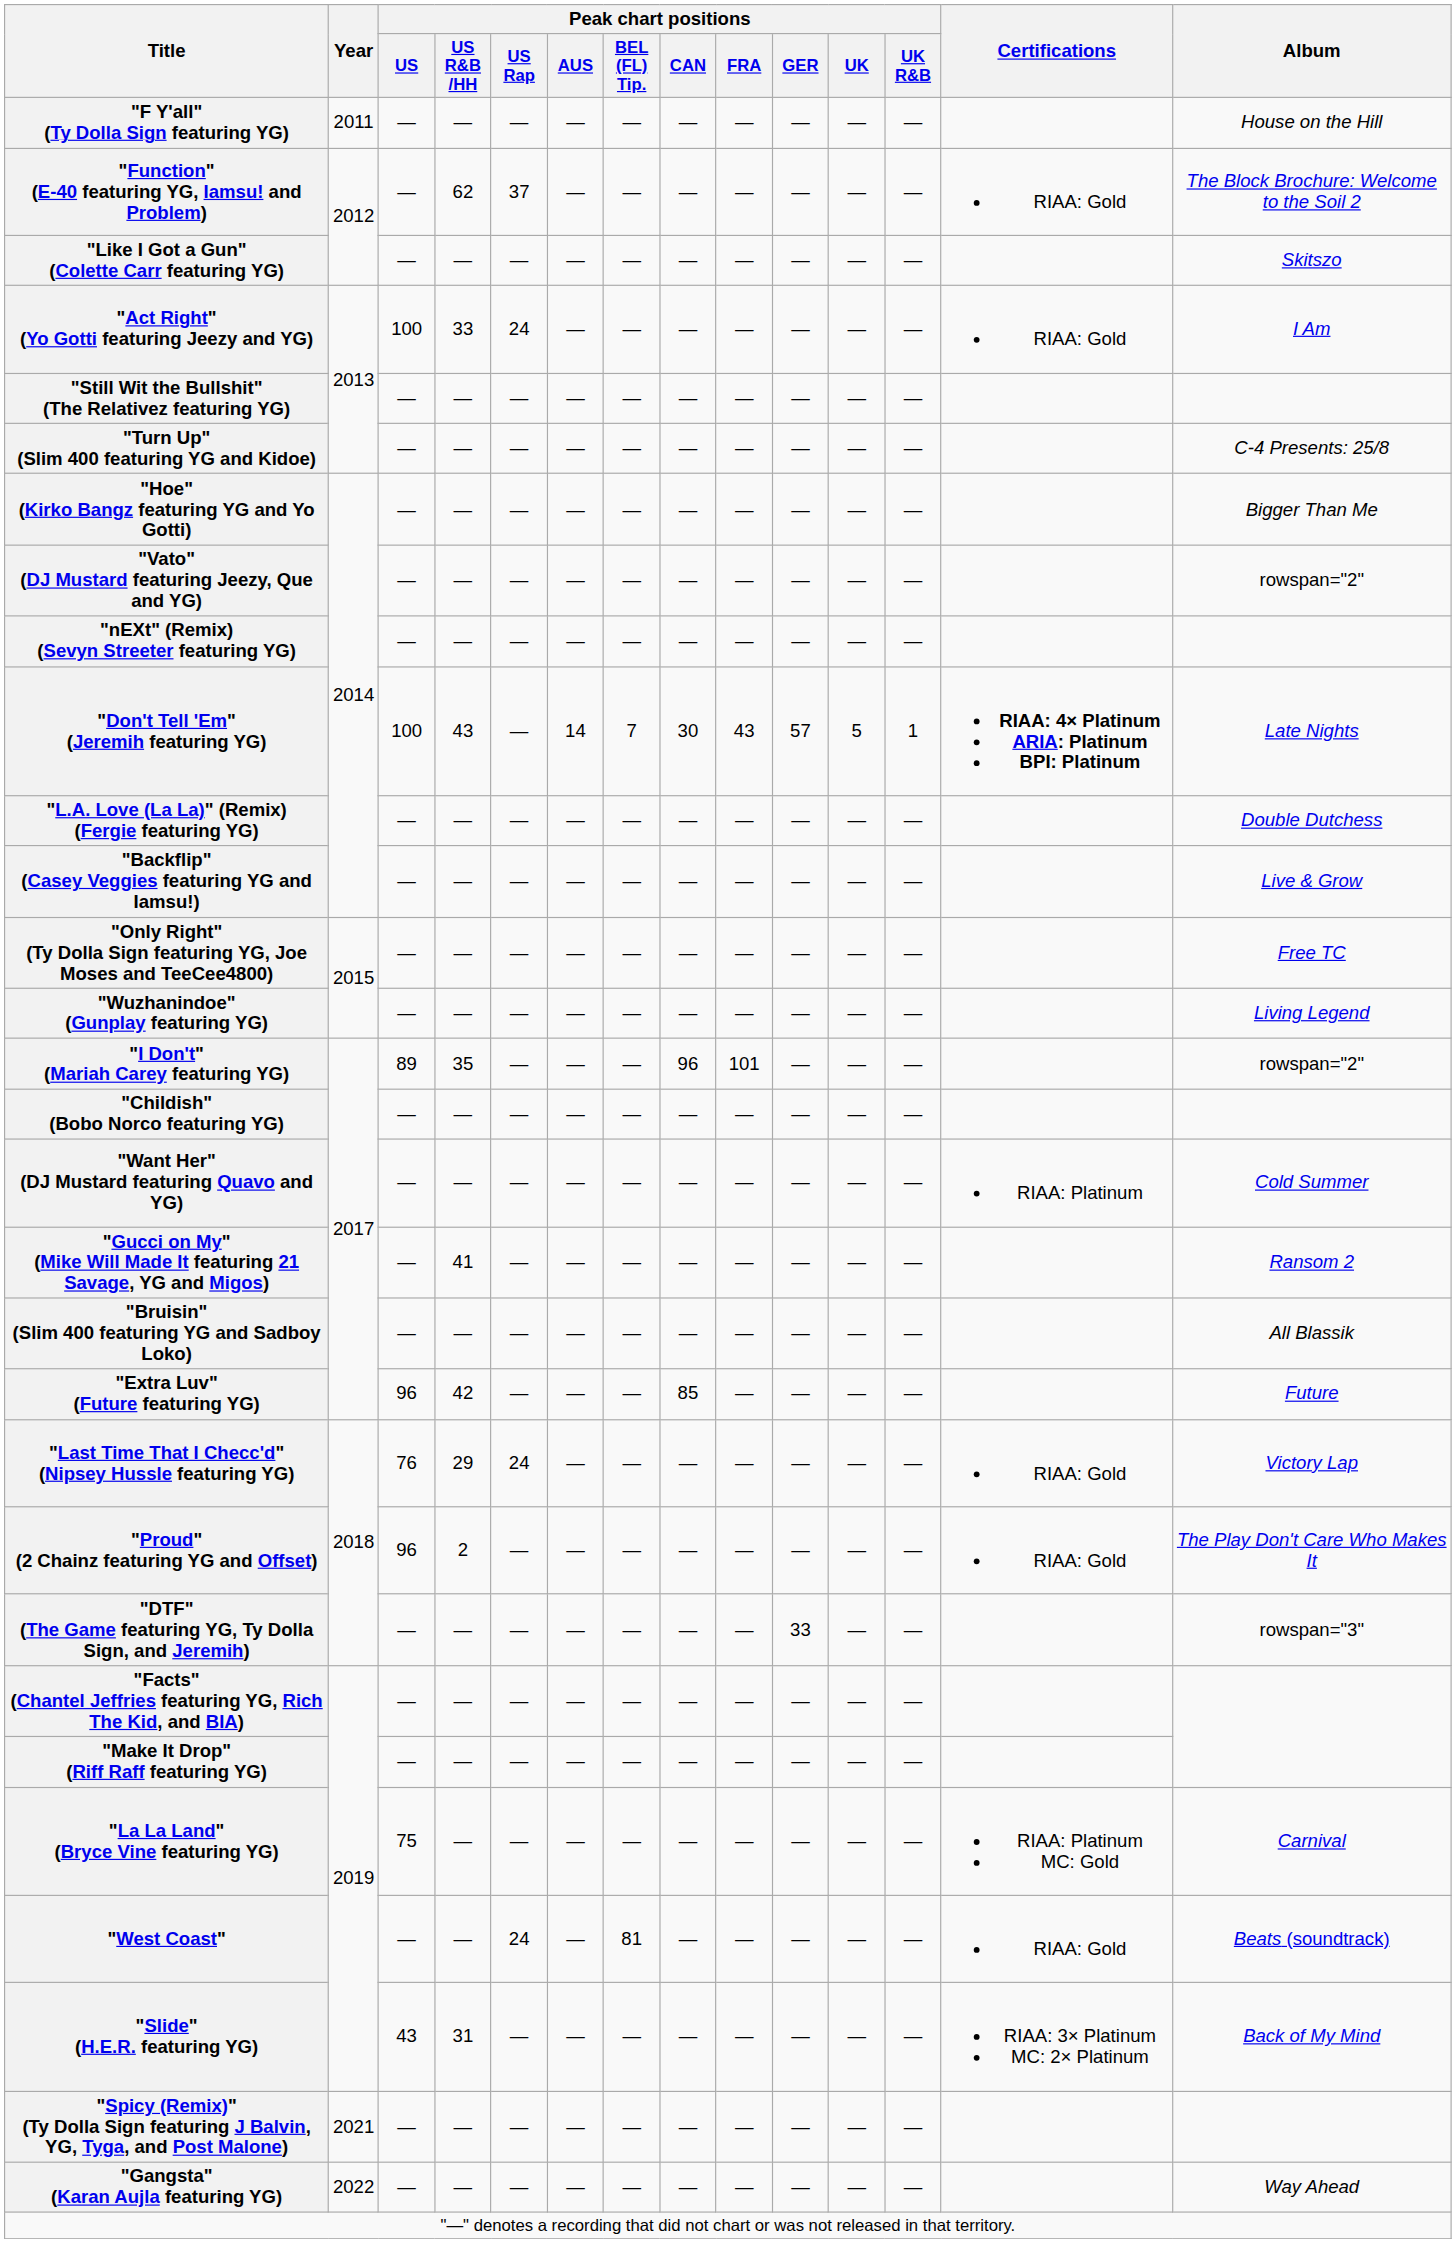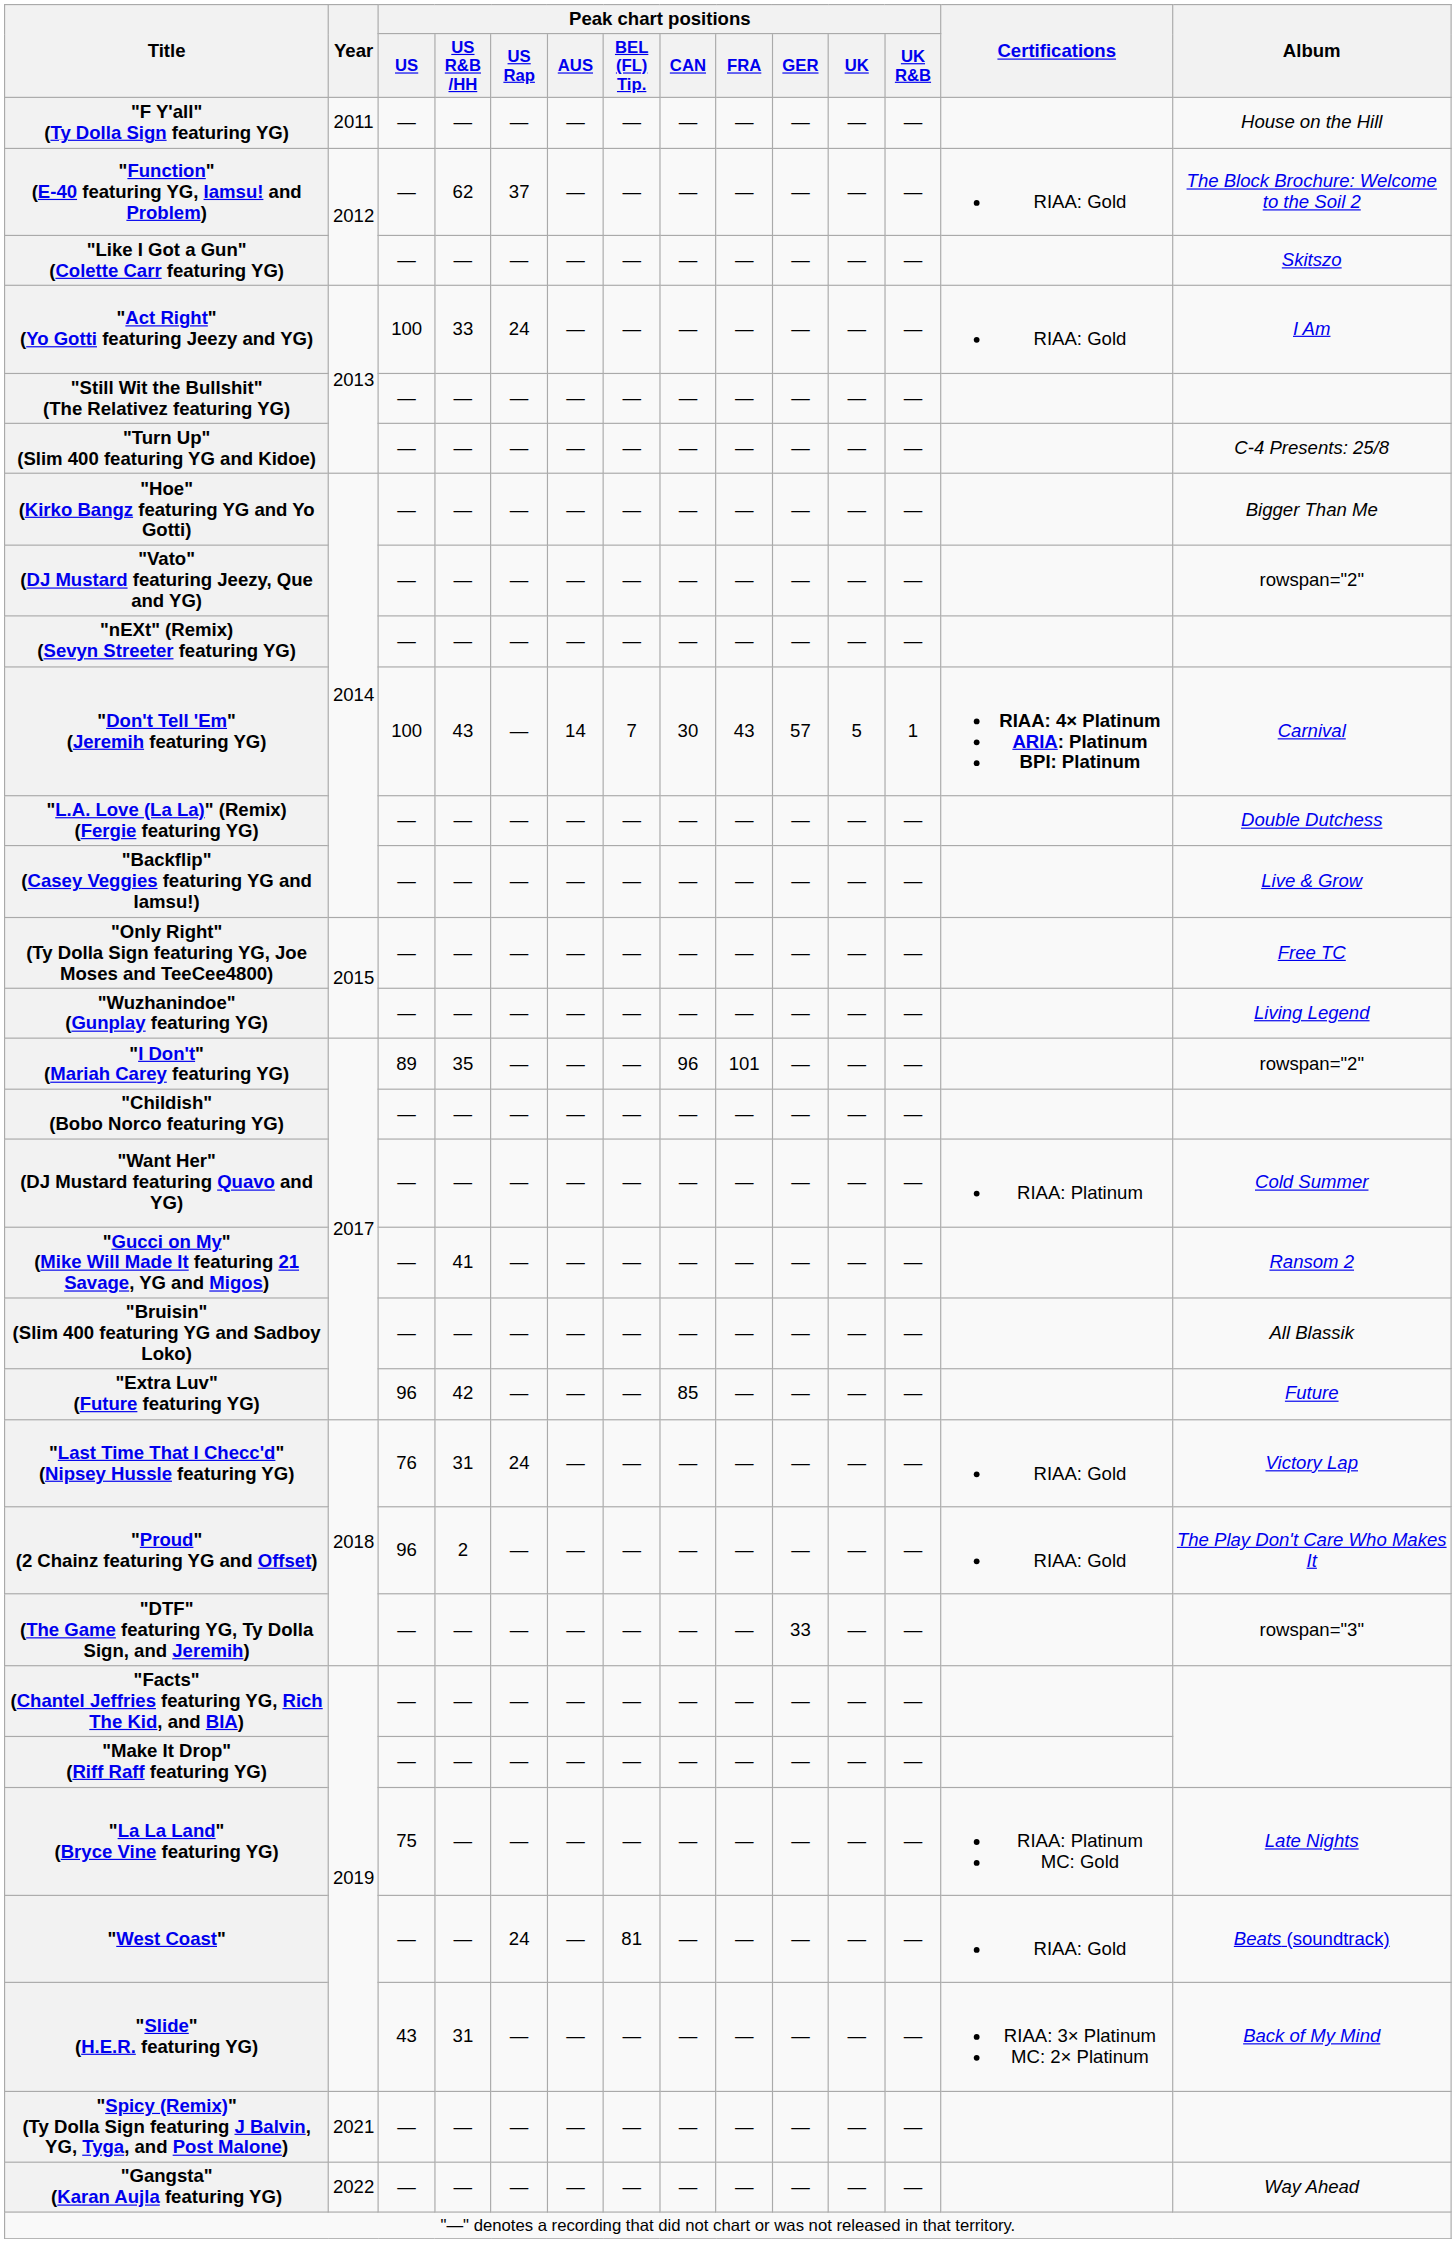(1312, 730) Late Nights -> (1312, 730) Carnival
(463, 1462) 29 -> (463, 1462) 31
(1312, 1840) Carnival -> (1312, 1840) Late Nights
